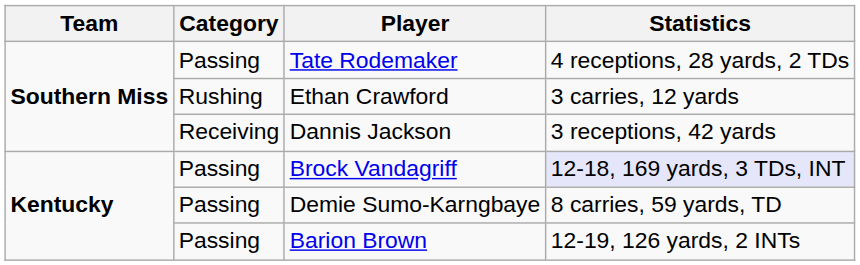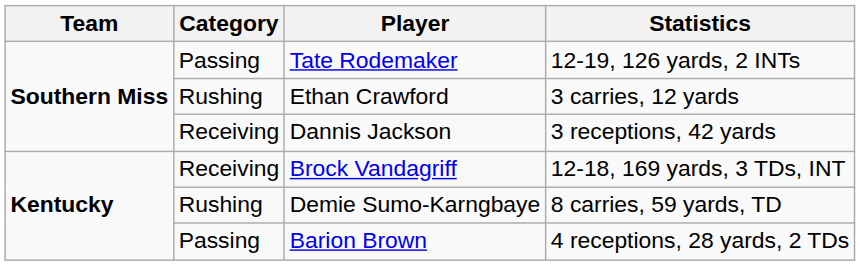(700, 59) 4 receptions, 28 yards, 2 TDs -> (675, 59) 12-19, 126 yards, 2 INTs
(219, 168) Passing -> (229, 168) Receiving
(698, 168) lavender background -> (698, 168) no background
(219, 204) Passing -> (221, 204) Rushing
(675, 241) 12-19, 126 yards, 2 INTs -> (700, 241) 4 receptions, 28 yards, 2 TDs
